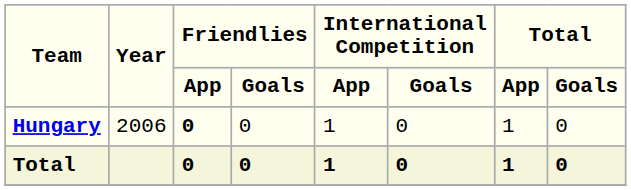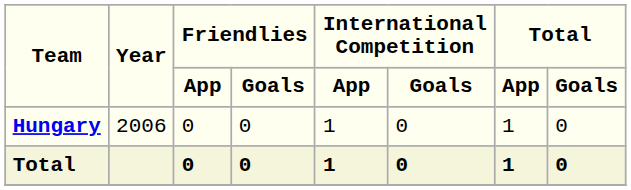(188, 126) bold -> (188, 126) normal
